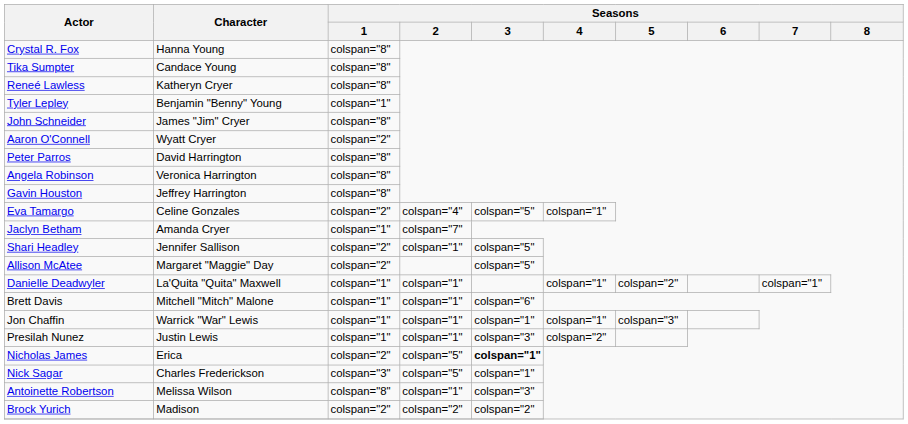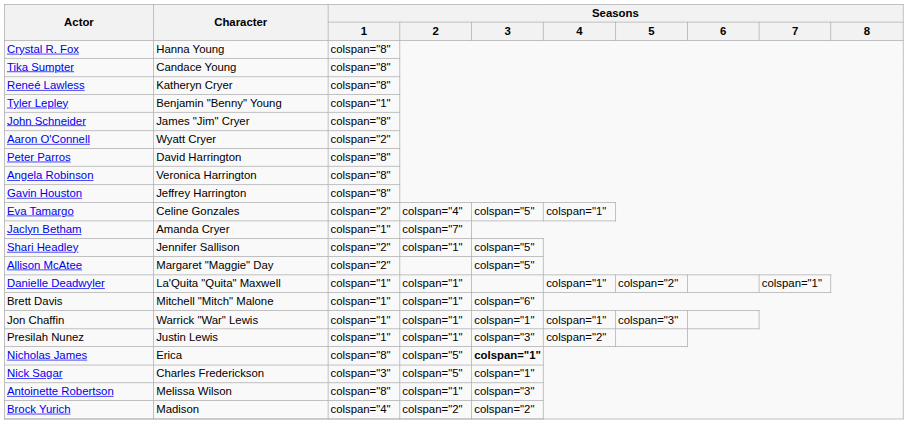(361, 355) colspan="2" -> (361, 355) colspan="8"
(361, 409) colspan="2" -> (361, 409) colspan="4"
